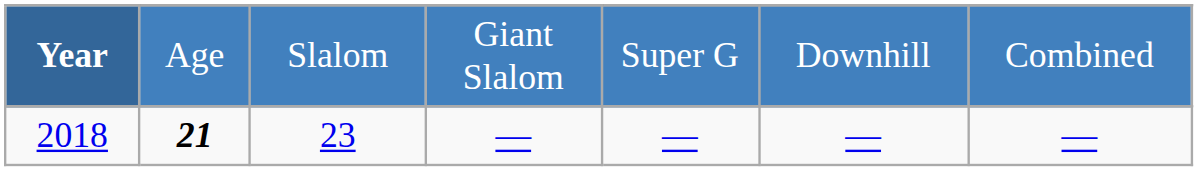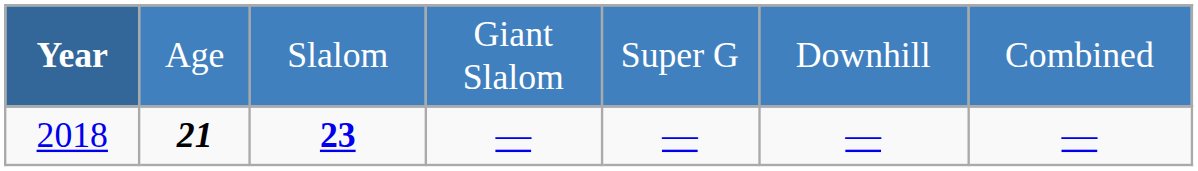(338, 135) normal -> (338, 135) bold
